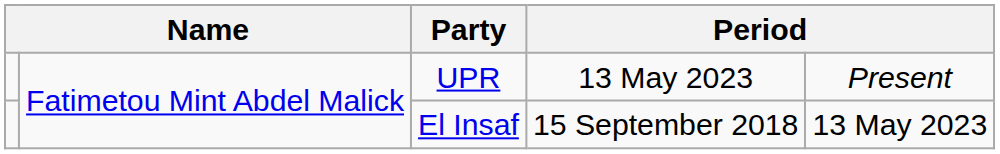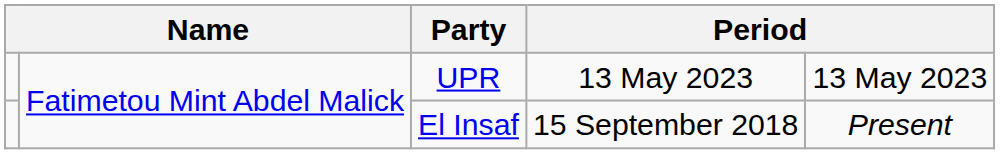(900, 77) Present -> (900, 77) 13 May 2023
(900, 125) 13 May 2023 -> (900, 125) Present
